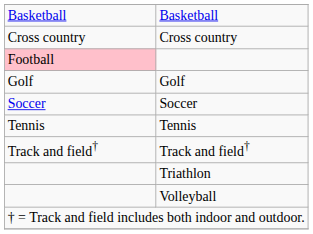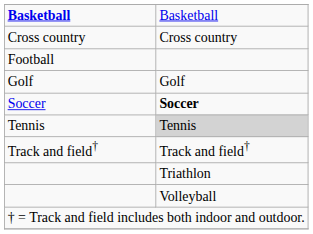(37, 15) normal -> (39, 15) bold
(31, 59) pink background -> (31, 59) no background
(178, 103) normal -> (179, 103) bold
(178, 125) no background -> (178, 125) lightgrey background
